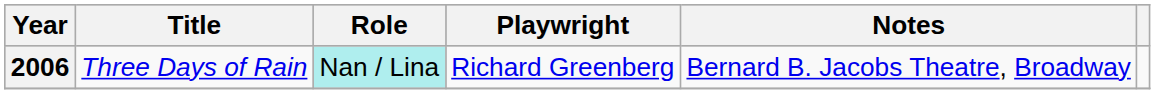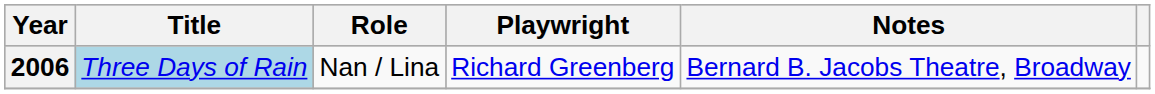(194, 66) no background -> (194, 66) lightblue background
(379, 66) paleturquoise background -> (379, 66) no background
